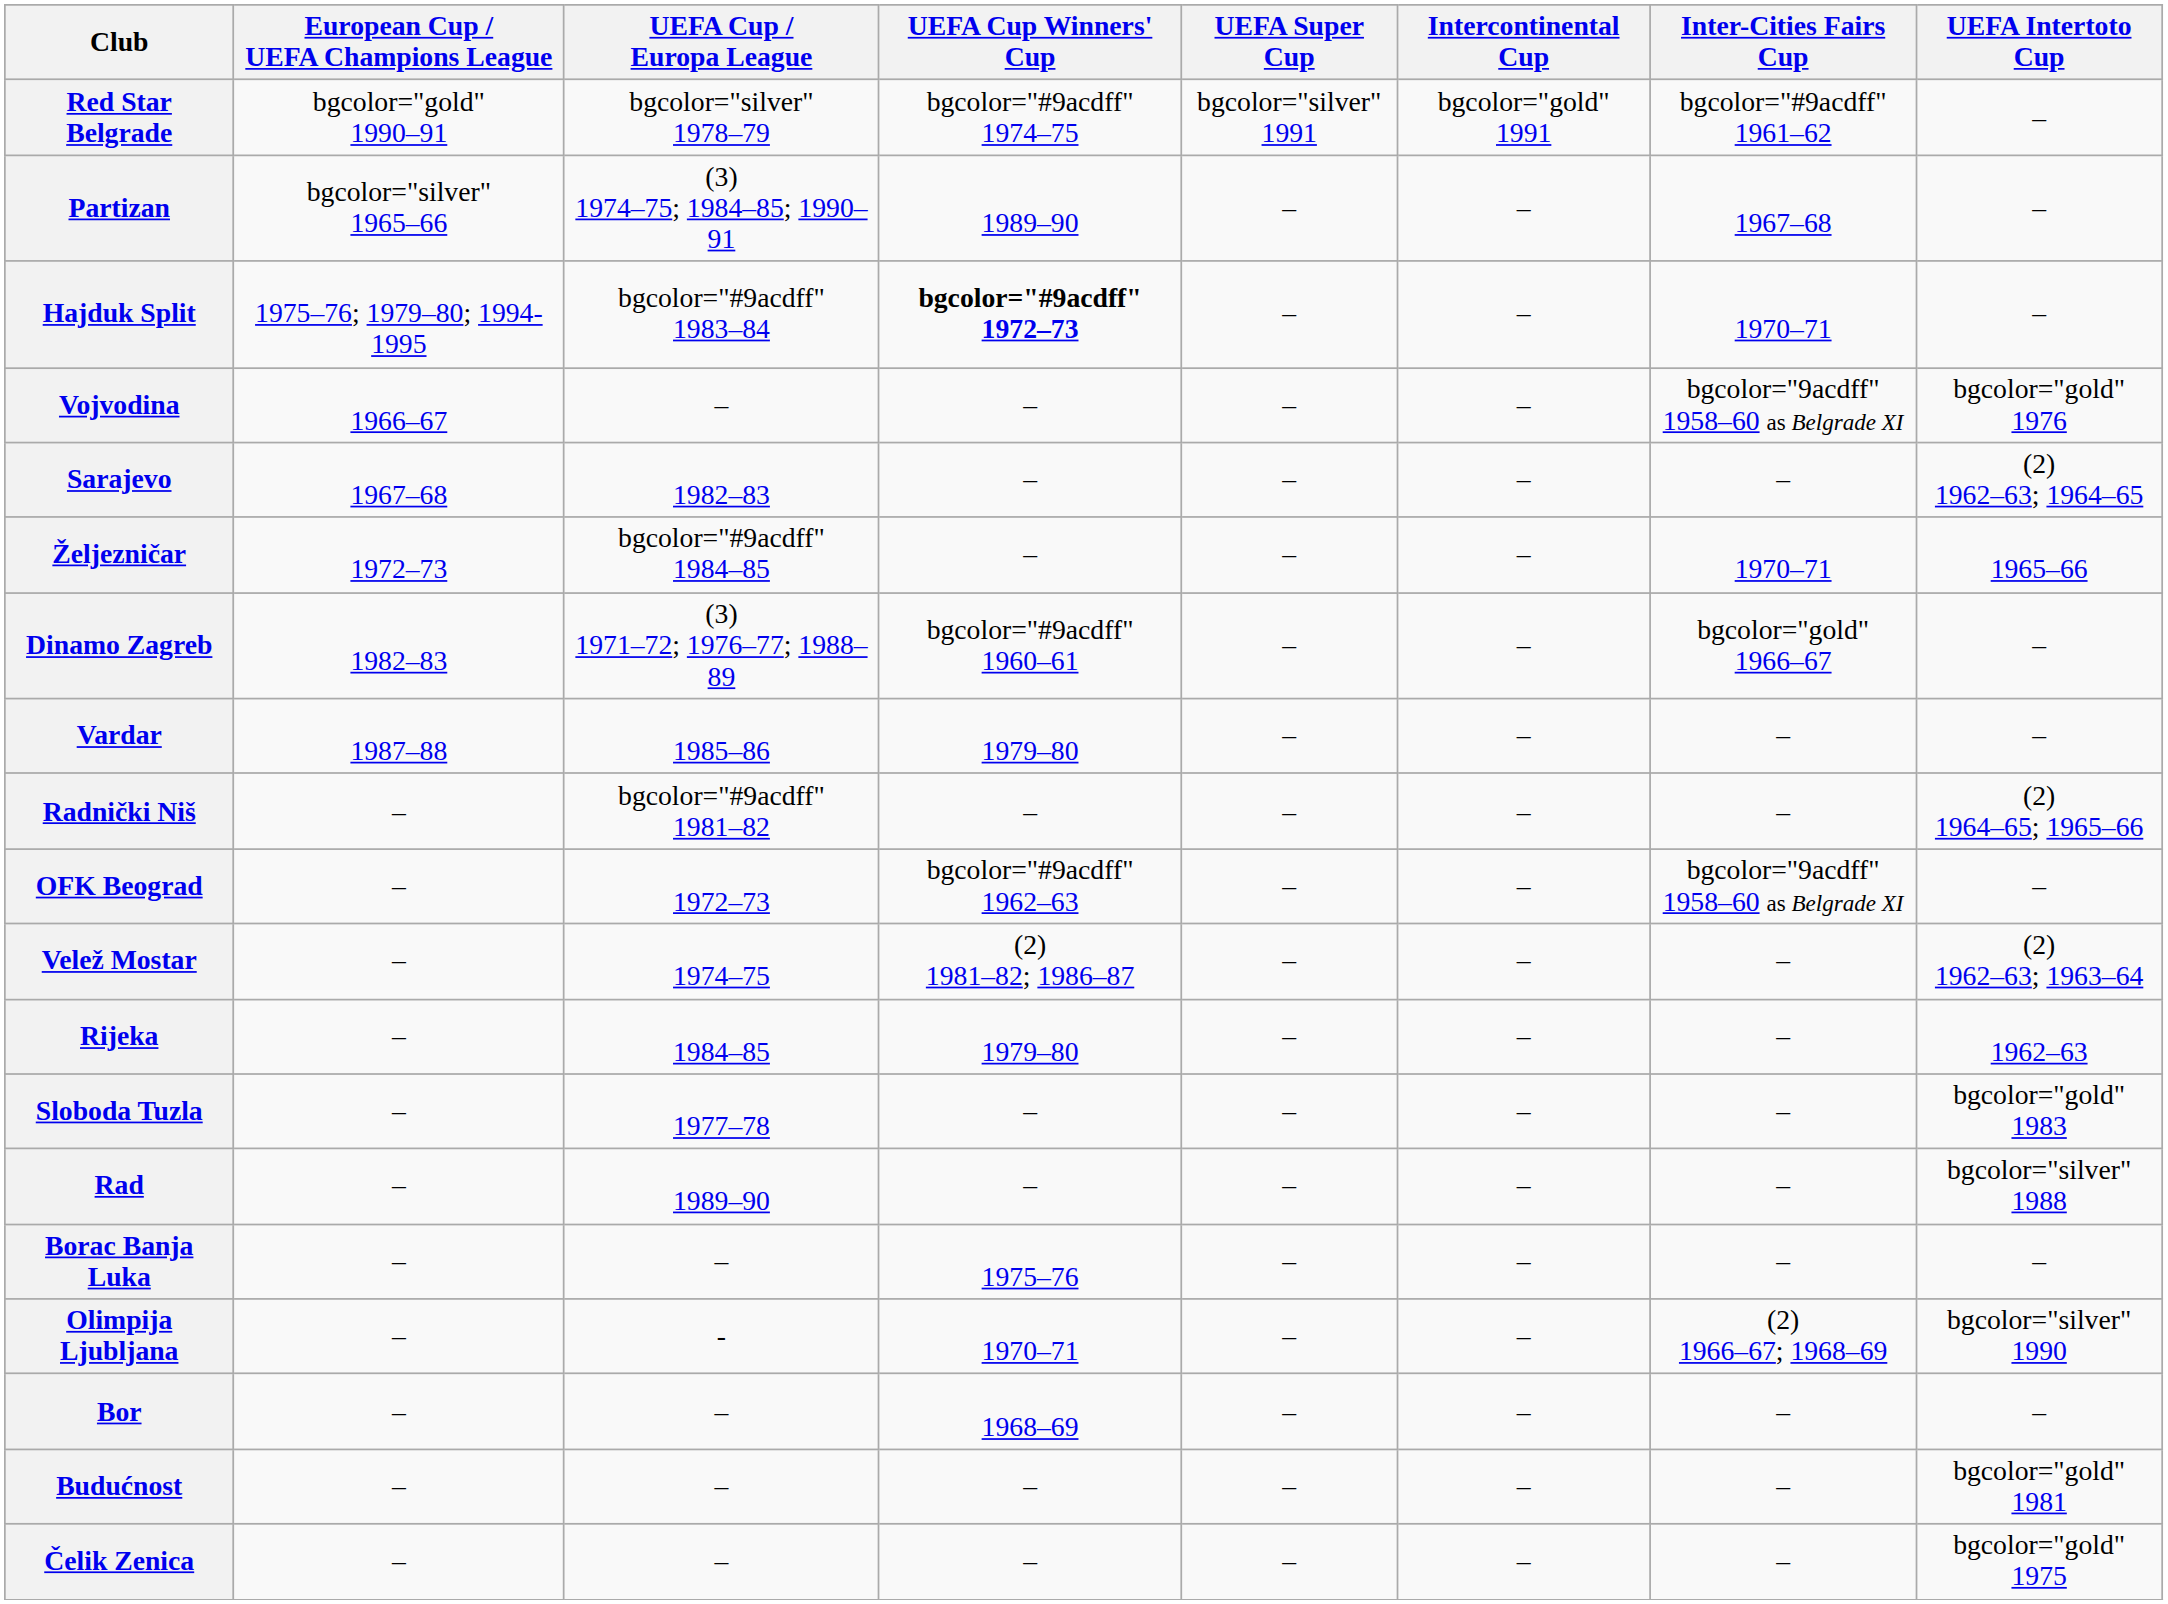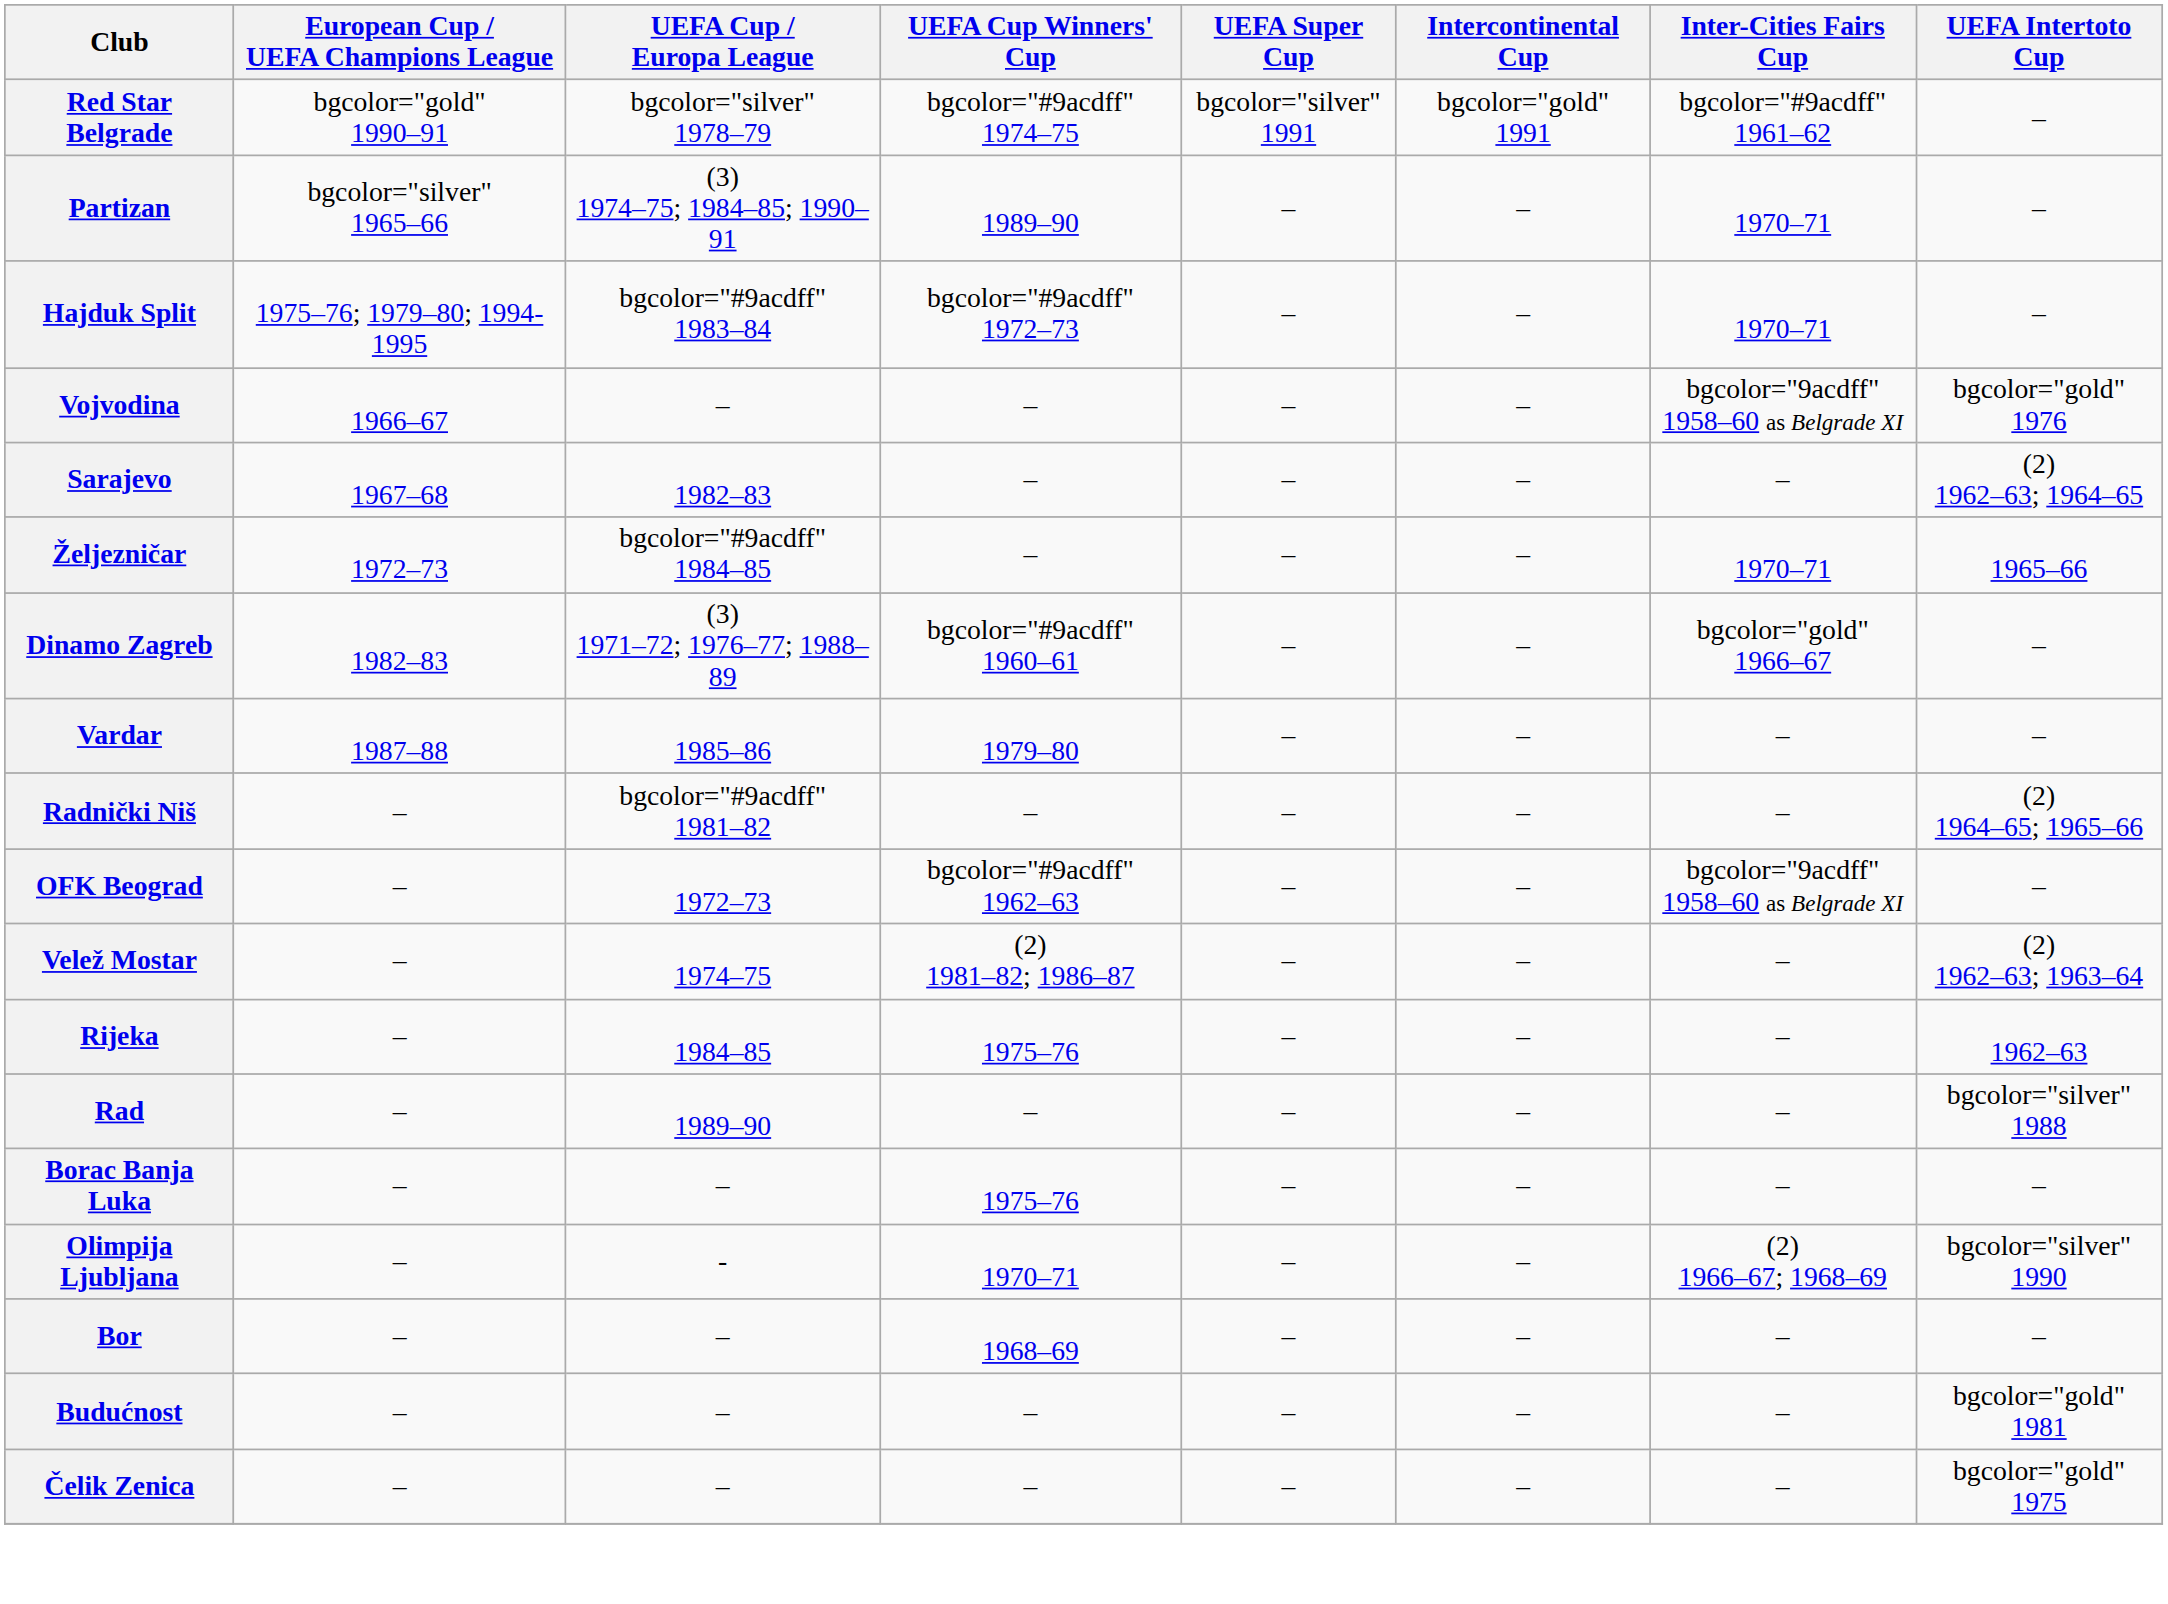(1783, 223) 1967–68 -> (1783, 223) 1970–71
(1030, 313) bold -> (1030, 313) normal
(1030, 1051) 1979–80 -> (1030, 1051) 1975–76
- row: (119, 1110)
